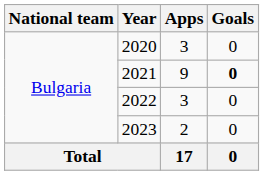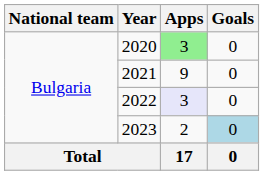(184, 45) no background -> (184, 45) lightgreen background
(233, 73) bold -> (233, 73) normal
(184, 101) no background -> (184, 101) lavender background
(233, 128) no background -> (233, 128) lightblue background
